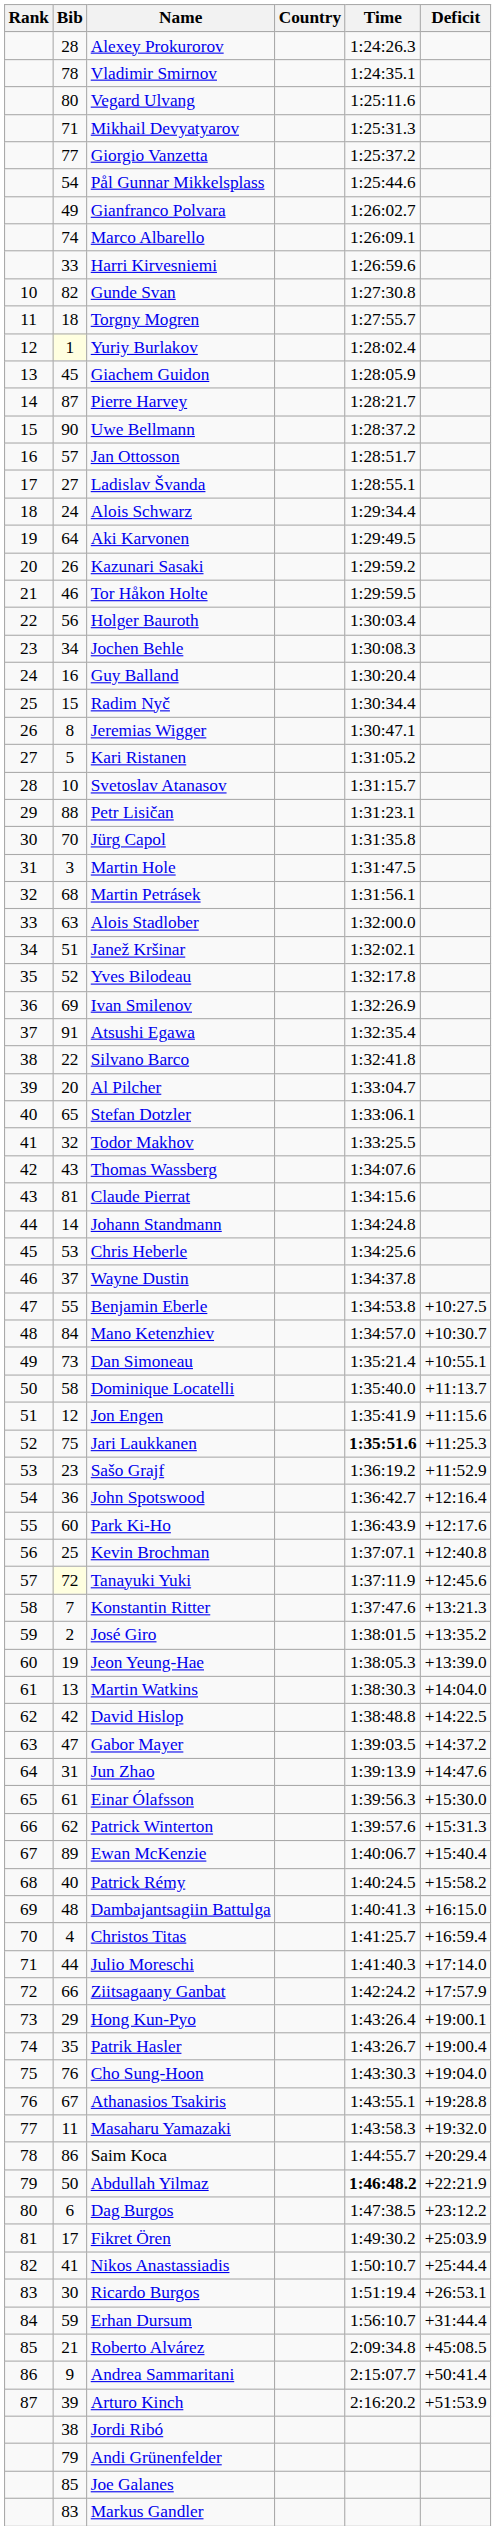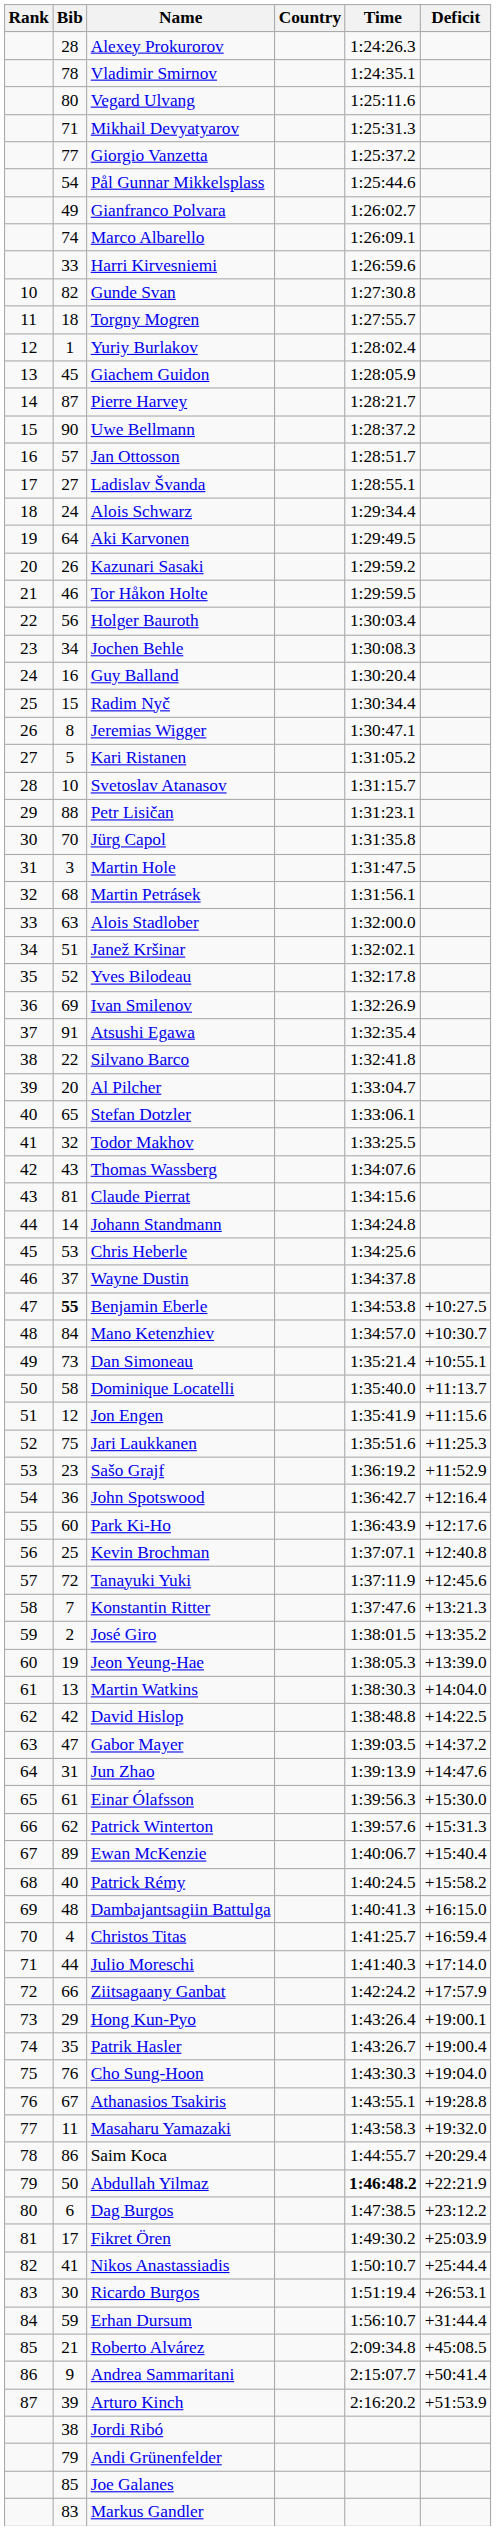(70, 347) lightyellow background -> (70, 347) no background
(70, 1306) normal -> (70, 1306) bold
(383, 1443) bold -> (383, 1443) normal
(70, 1580) lightyellow background -> (70, 1580) no background
